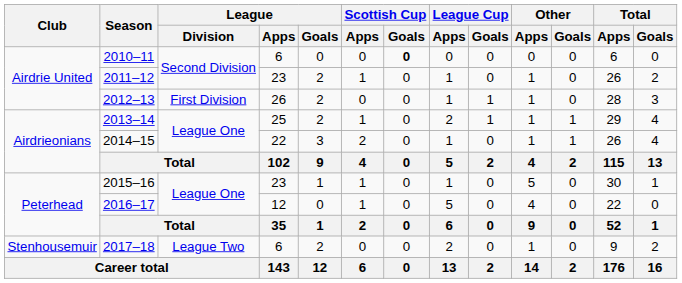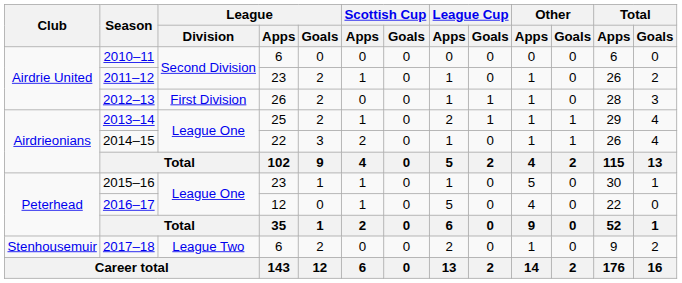(406, 57) bold -> (406, 57) normal
